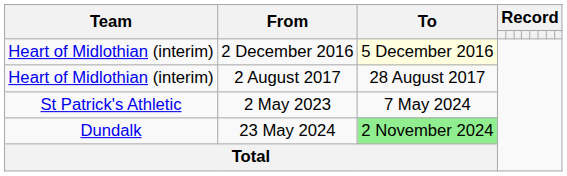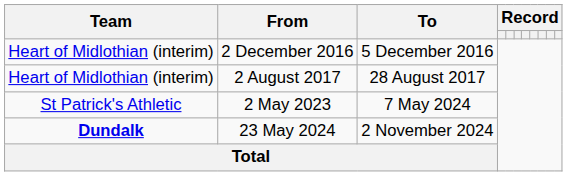(427, 51) lightyellow background -> (427, 51) no background
(111, 130) normal -> (111, 130) bold
(427, 130) lightgreen background -> (427, 130) no background
